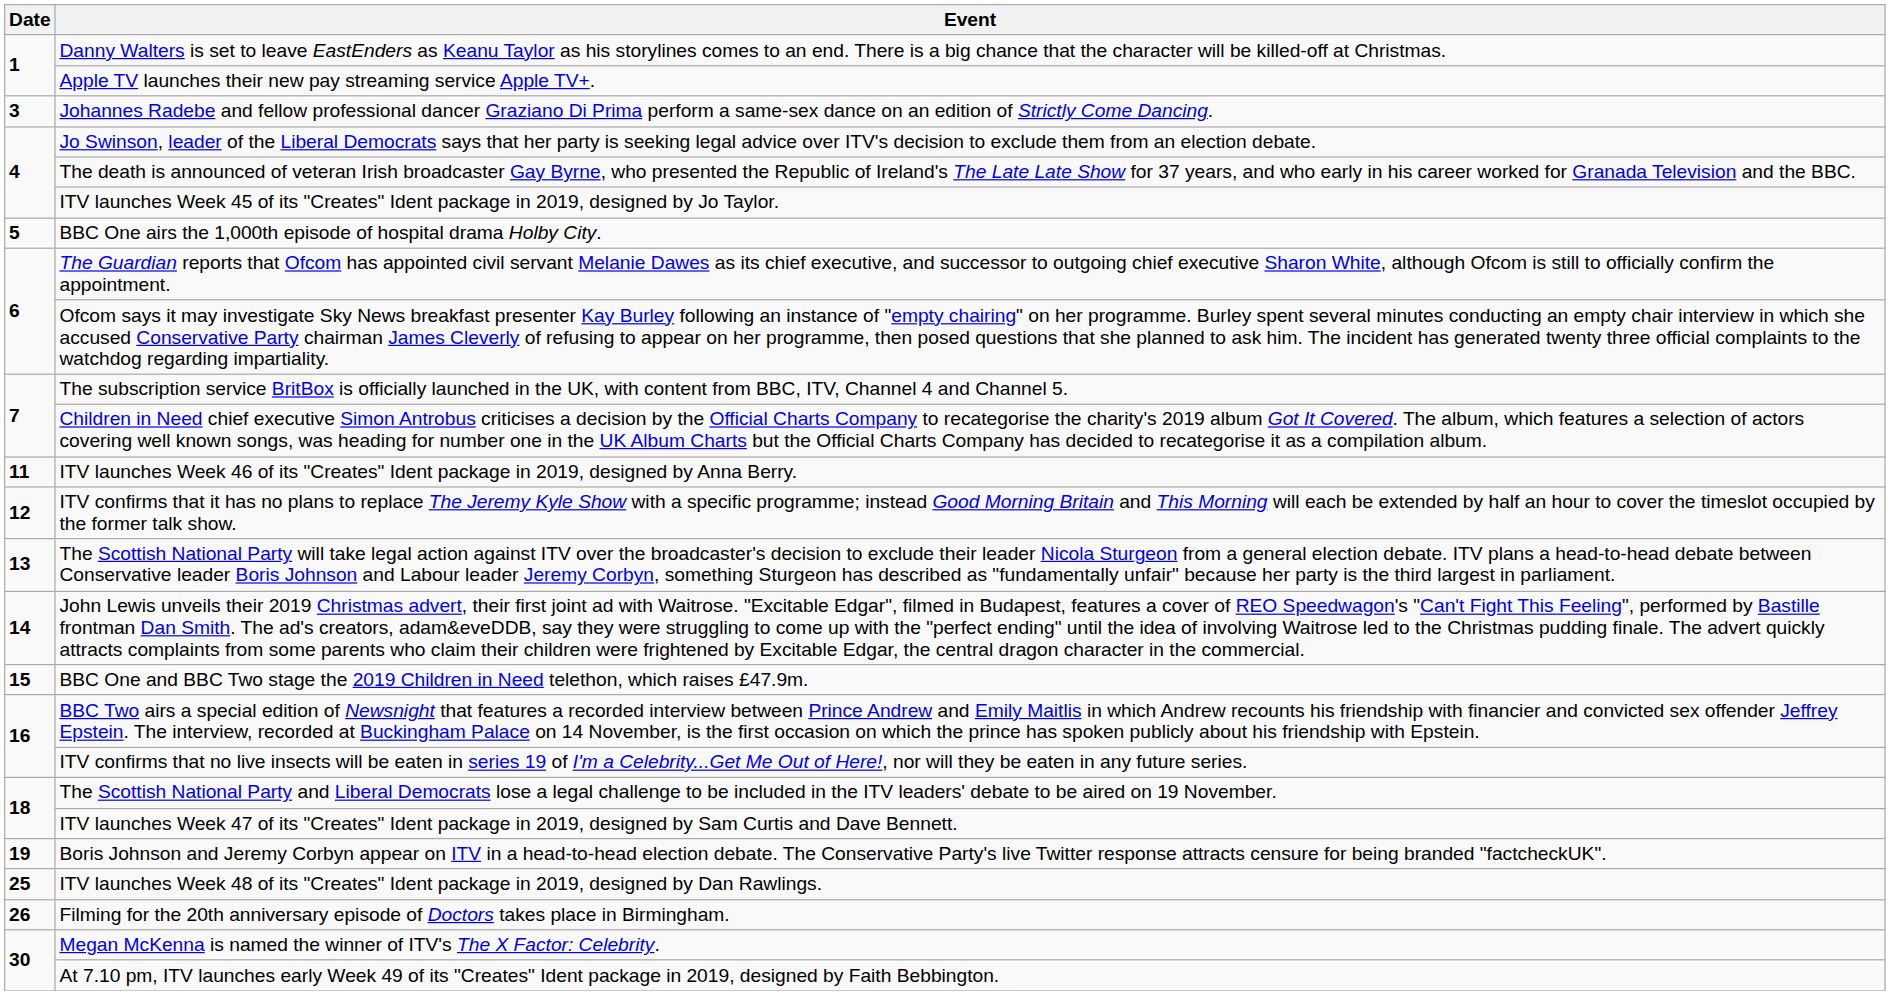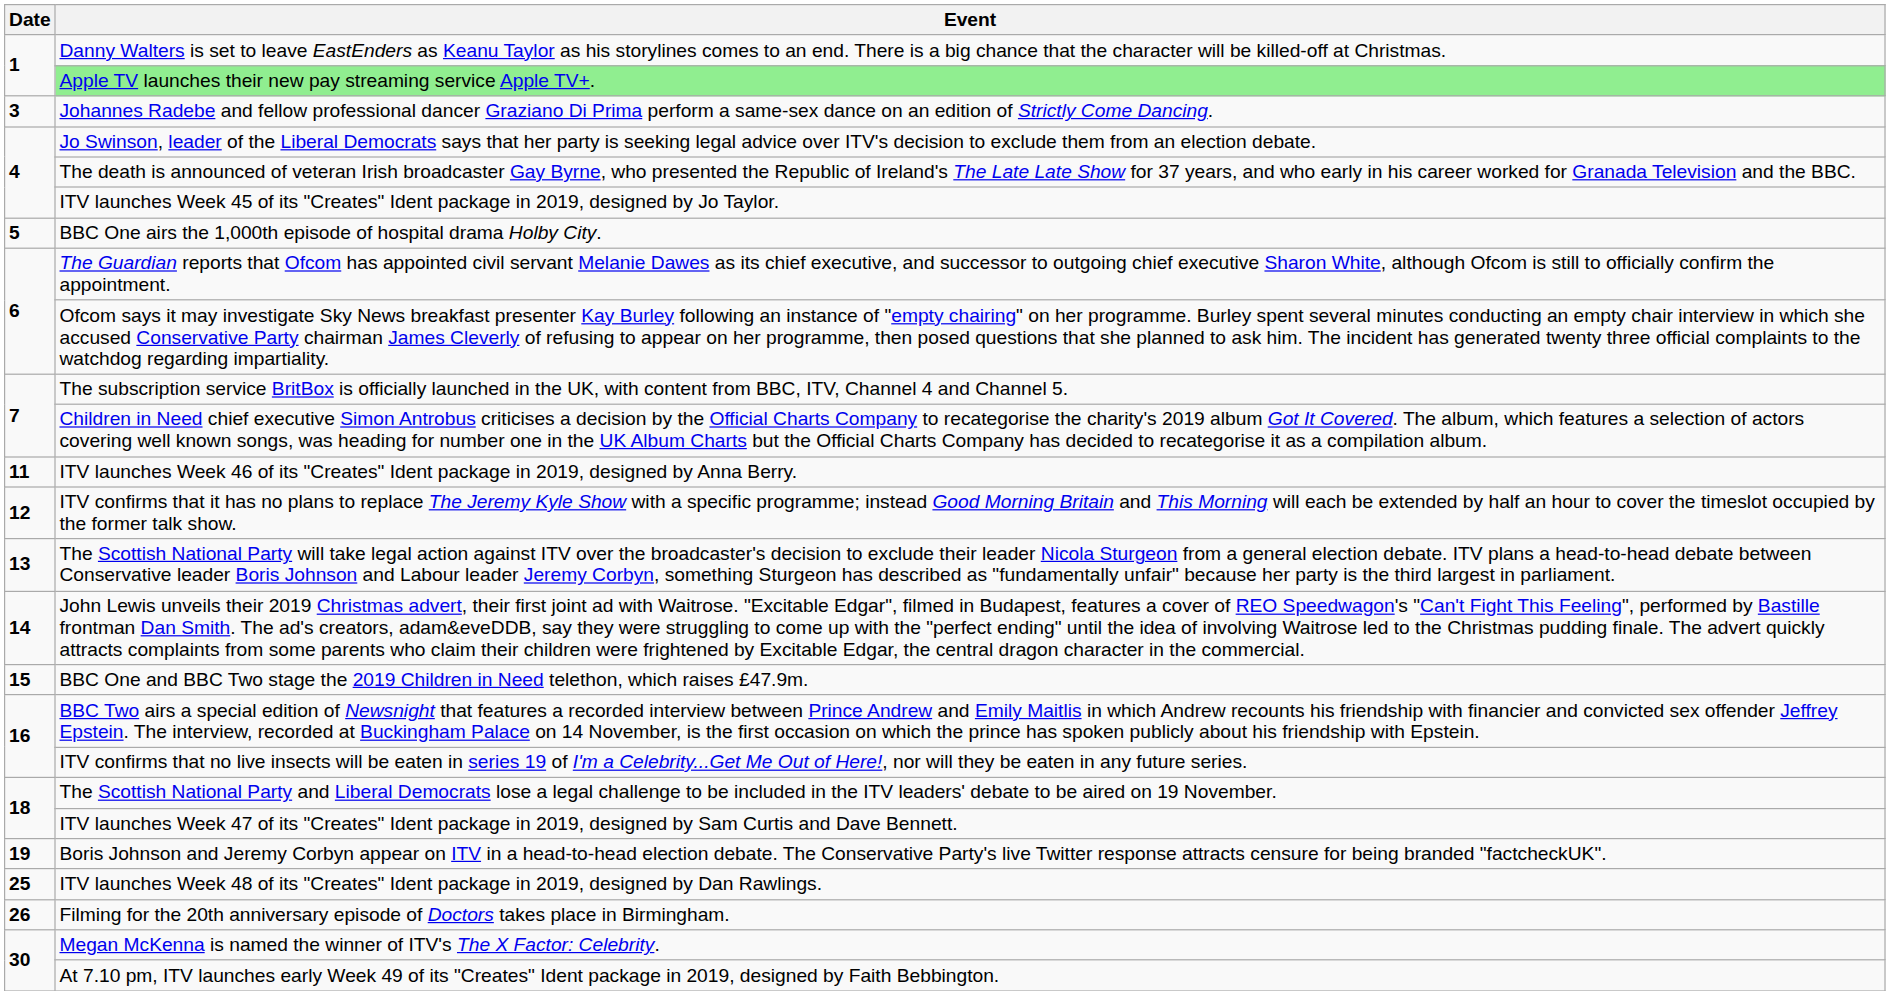(327, 80) no background -> (327, 80) lightgreen background
